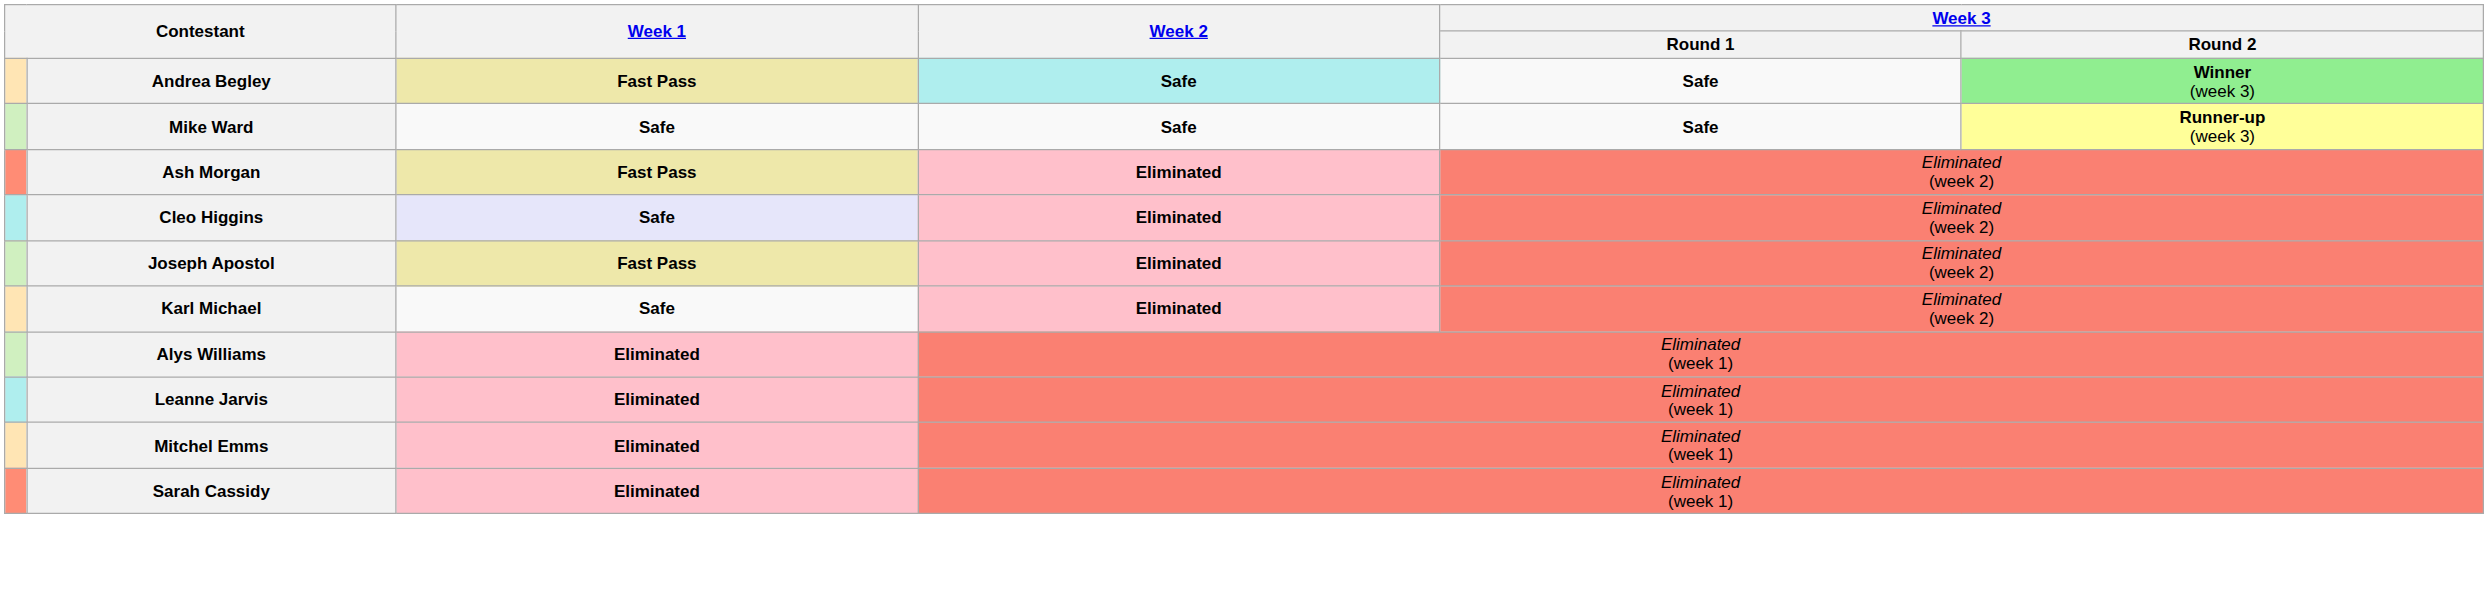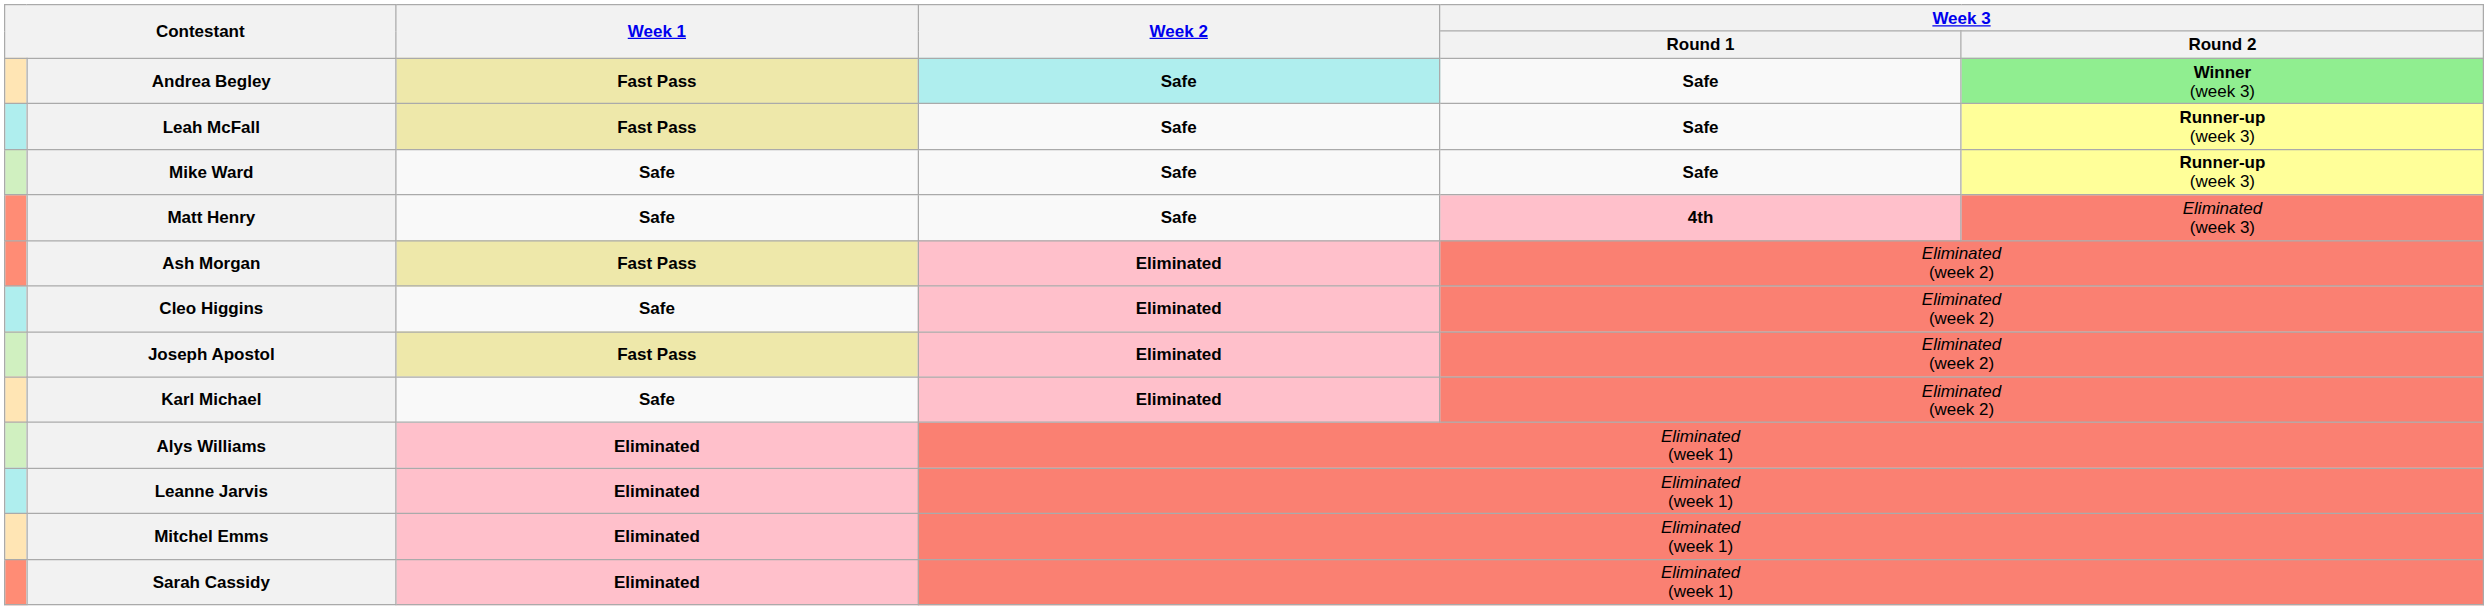+ row: (211, 126)
+ row: (211, 217)
(657, 217) lavender background -> (657, 308) no background
